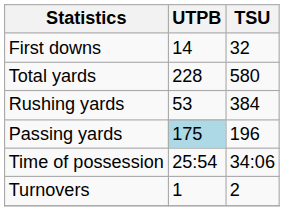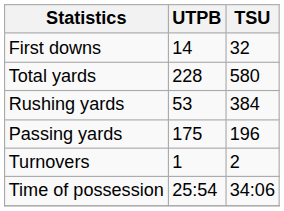(187, 133) lightblue background -> (187, 133) no background
rows swapped: (49, 190) <-> (86, 162)
